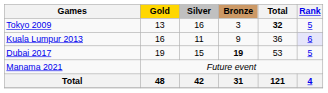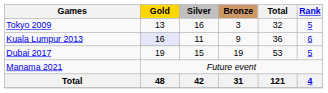(278, 26) bold -> (278, 26) normal
(160, 39) no background -> (160, 39) lavender background
(310, 39) lavender background -> (310, 39) no background
(238, 53) bold -> (238, 53) normal
